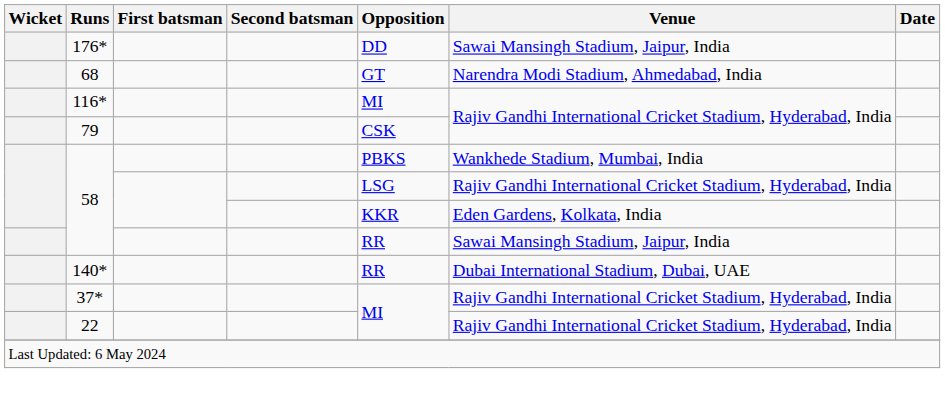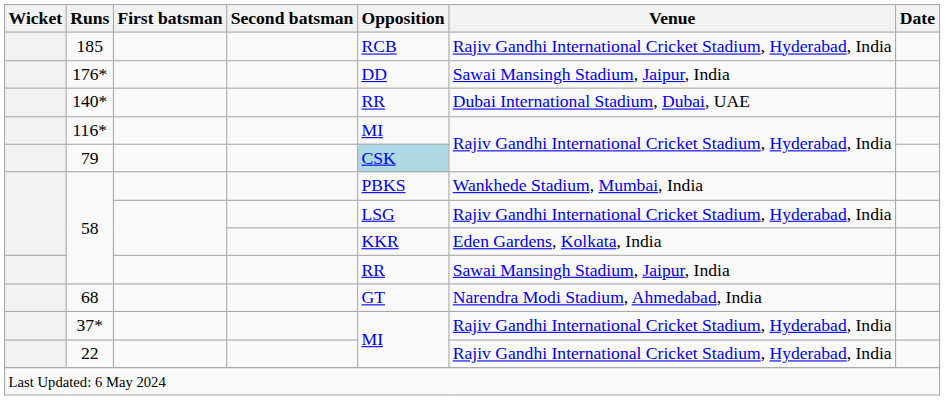+ row: (35, 46)
rows swapped: (35, 270) <-> (35, 74)
(379, 130) no background -> (379, 158) lightblue background
